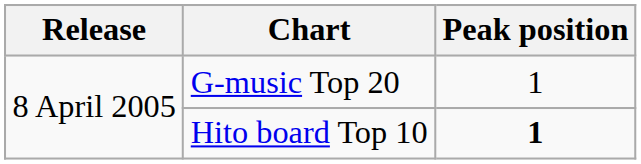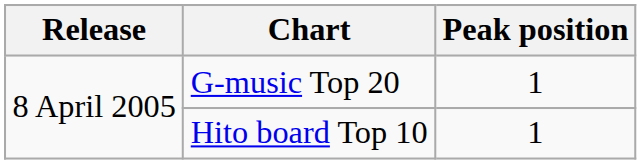(535, 132) bold -> (535, 132) normal
